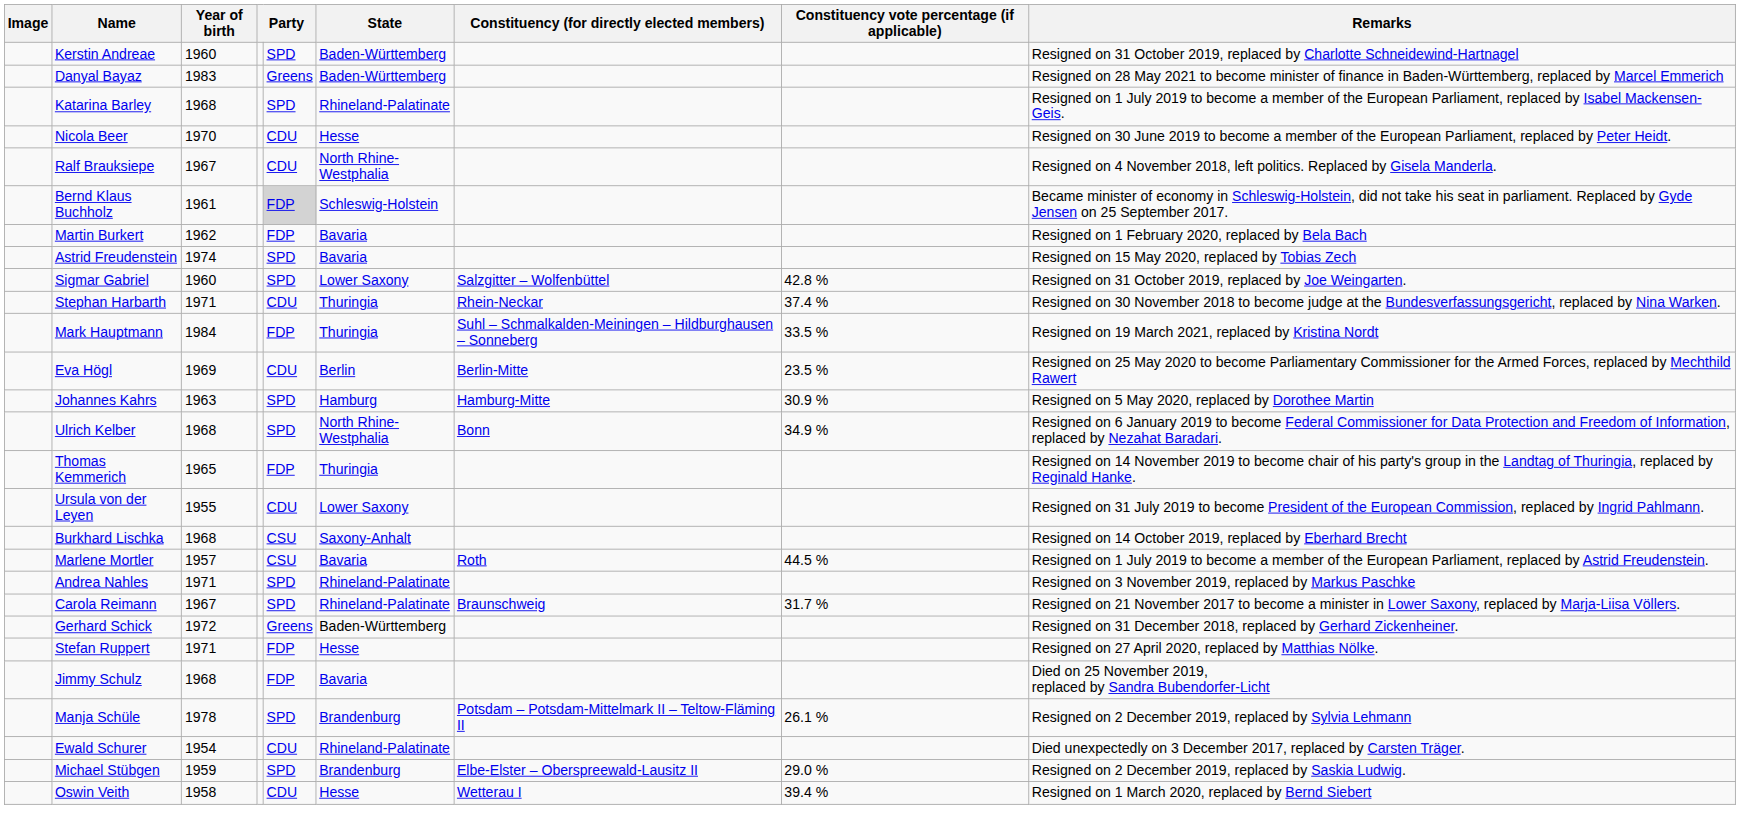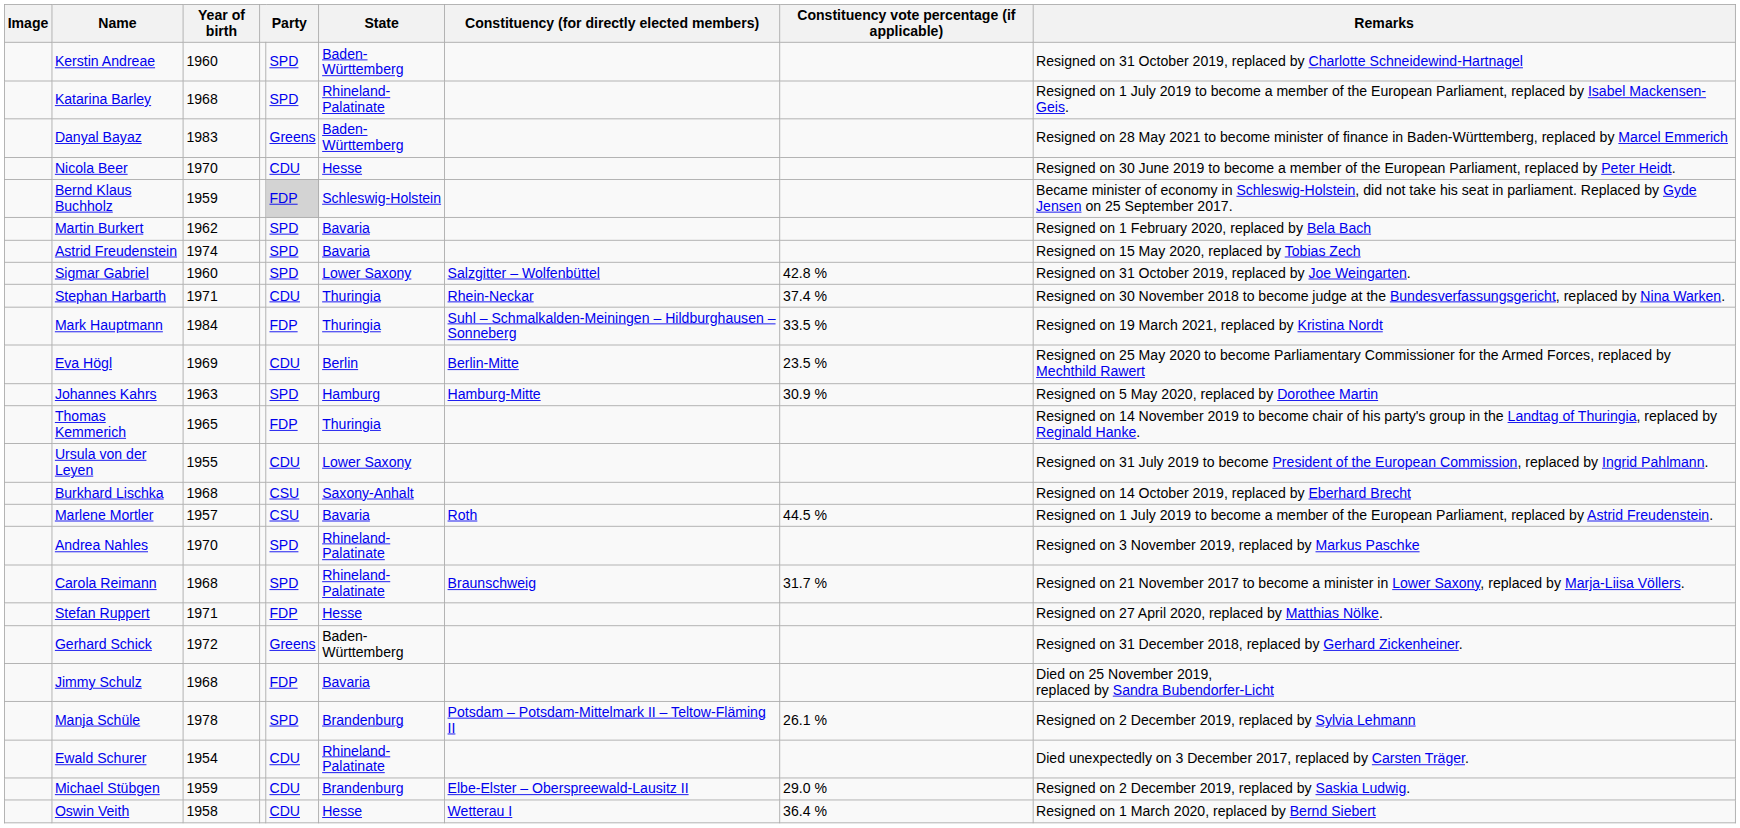rows swapped: (103, 106) <-> (98, 76)
- row: (105, 166)
(201, 205) 1961 -> (202, 198) 1959
(281, 235) FDP -> (284, 228) SPD
- row: (95, 431)
(201, 582) 1971 -> (202, 545) 1970
(201, 604) 1967 -> (202, 583) 1968
rows swapped: (102, 649) <-> (103, 627)
(281, 770) SPD -> (285, 789) CDU
(806, 792) 39.4 % -> (805, 811) 36.4 %
